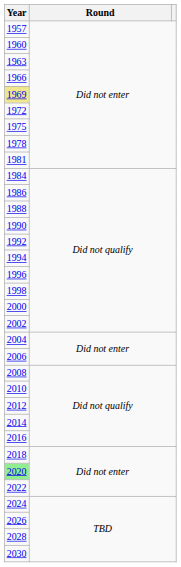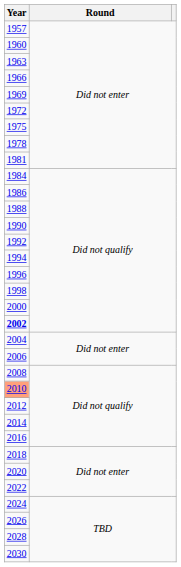(17, 95) khaki background -> (17, 95) no background
(17, 324) normal -> (17, 324) bold
(17, 389) no background -> (17, 389) lightsalmon background
(17, 471) lightgreen background -> (17, 471) no background
